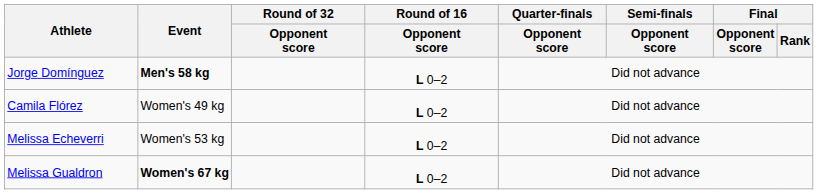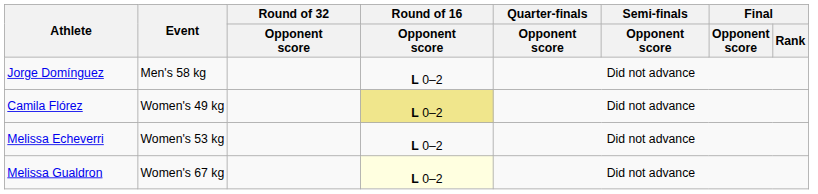(175, 74) bold -> (173, 74) normal
(432, 113) no background -> (427, 113) khaki background
(185, 172) bold -> (182, 172) normal
(432, 179) no background -> (427, 179) lightyellow background
